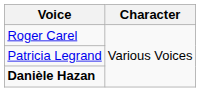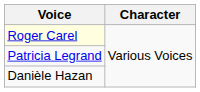(42, 35) no background -> (42, 35) lightyellow background
(51, 76) bold -> (50, 76) normal
